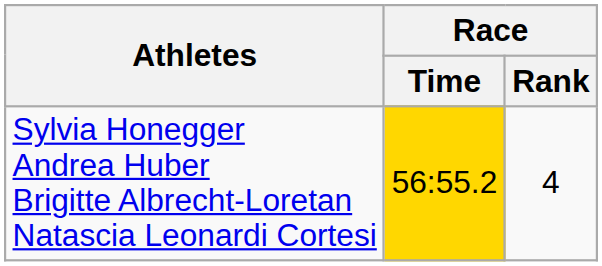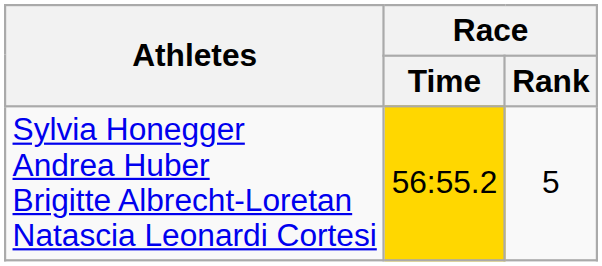(551, 183) 4 -> (551, 183) 5
